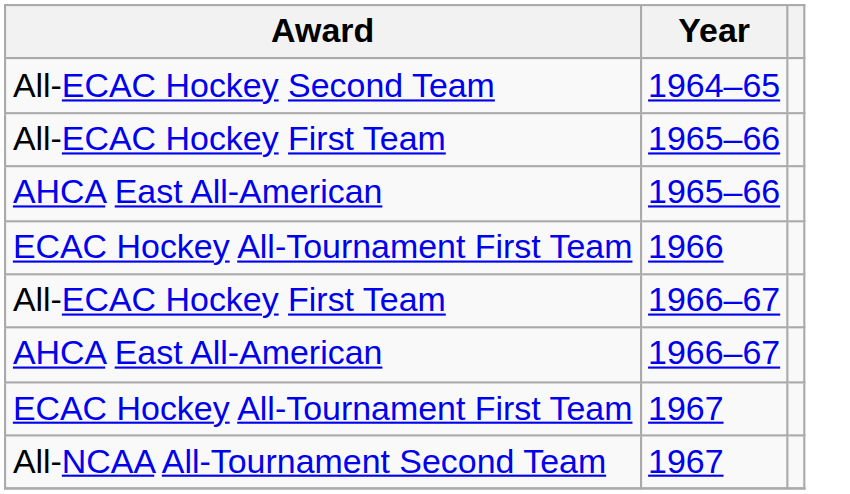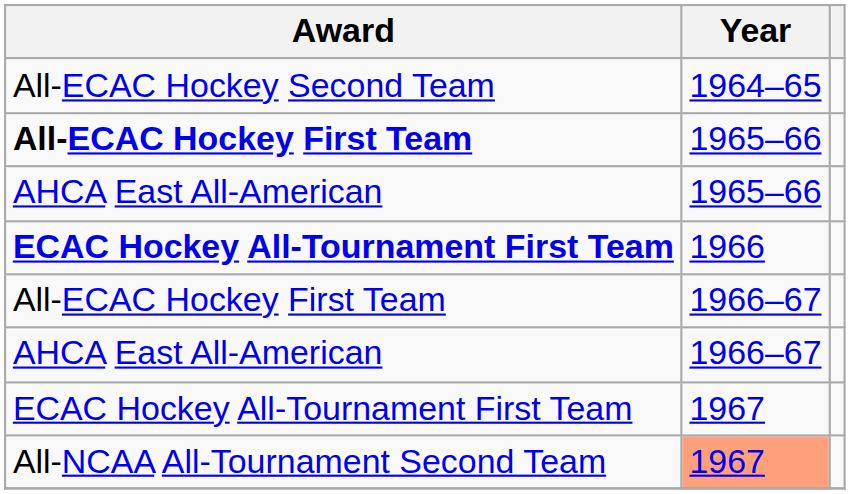(229, 138) normal -> (243, 138) bold
(323, 246) normal -> (343, 246) bold
(686, 461) no background -> (727, 461) lightsalmon background
